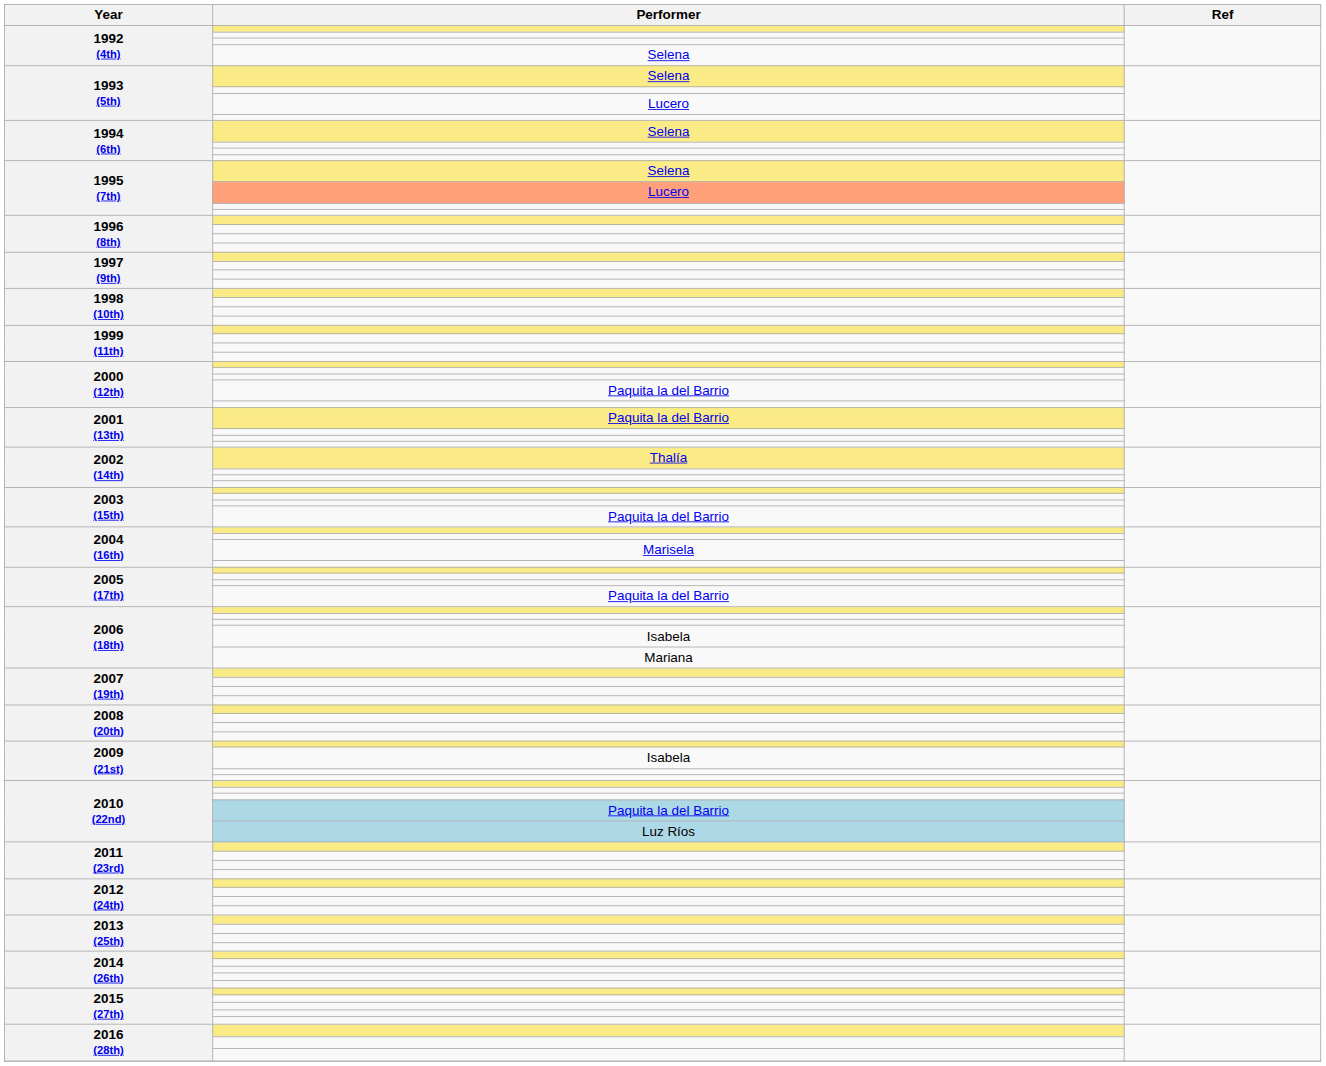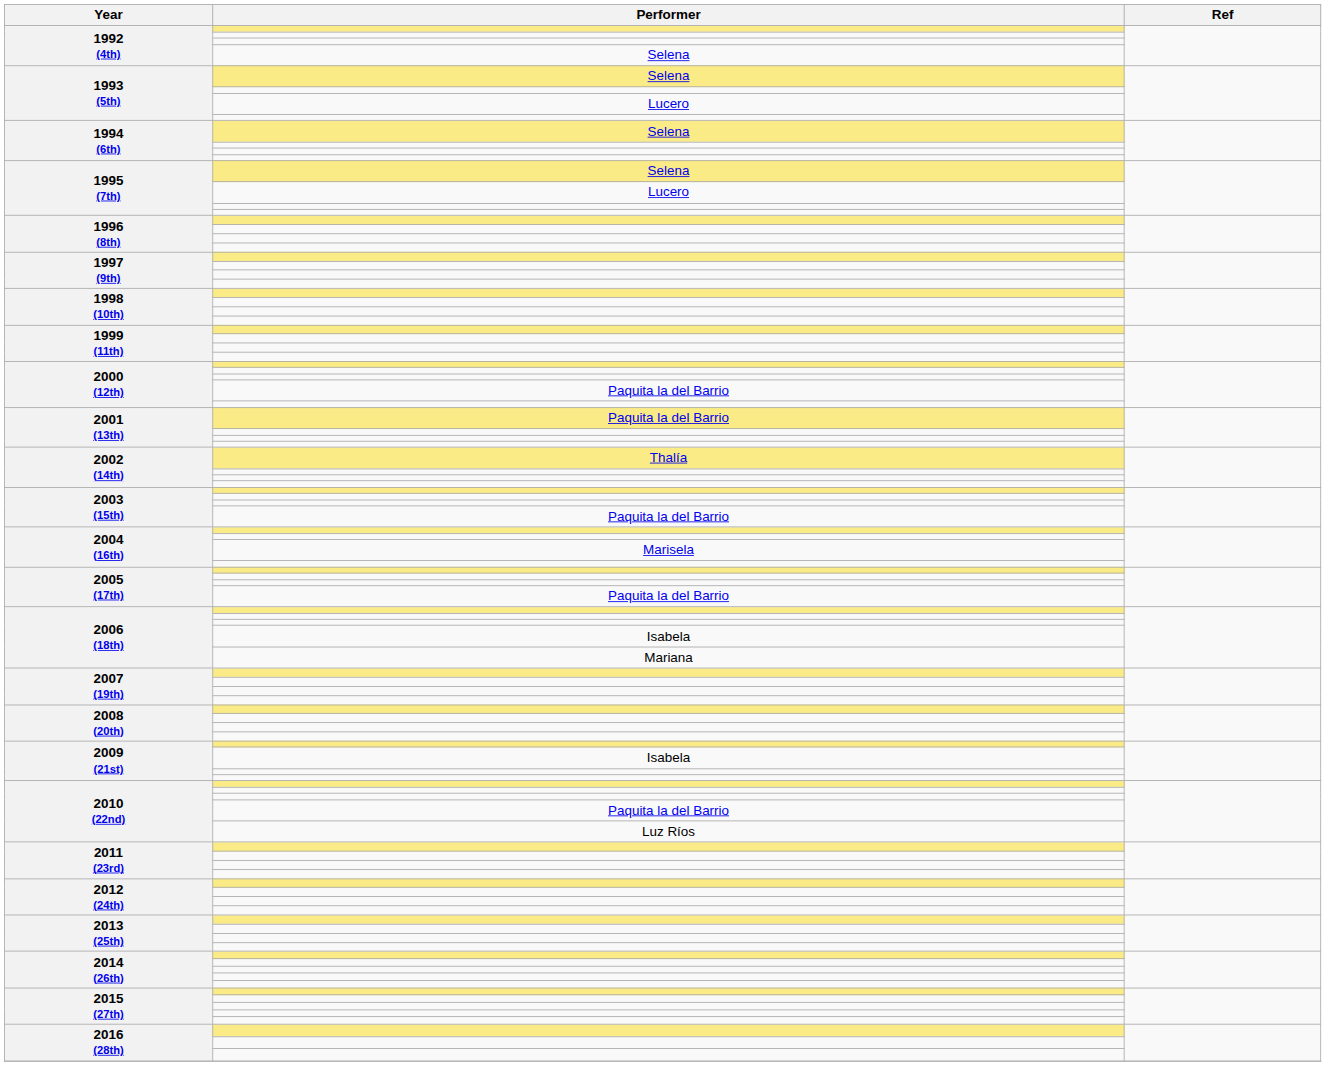(669, 192) lightsalmon background -> (669, 192) no background
(669, 810) lightblue background -> (669, 810) no background
(669, 831) lightblue background -> (669, 831) no background
